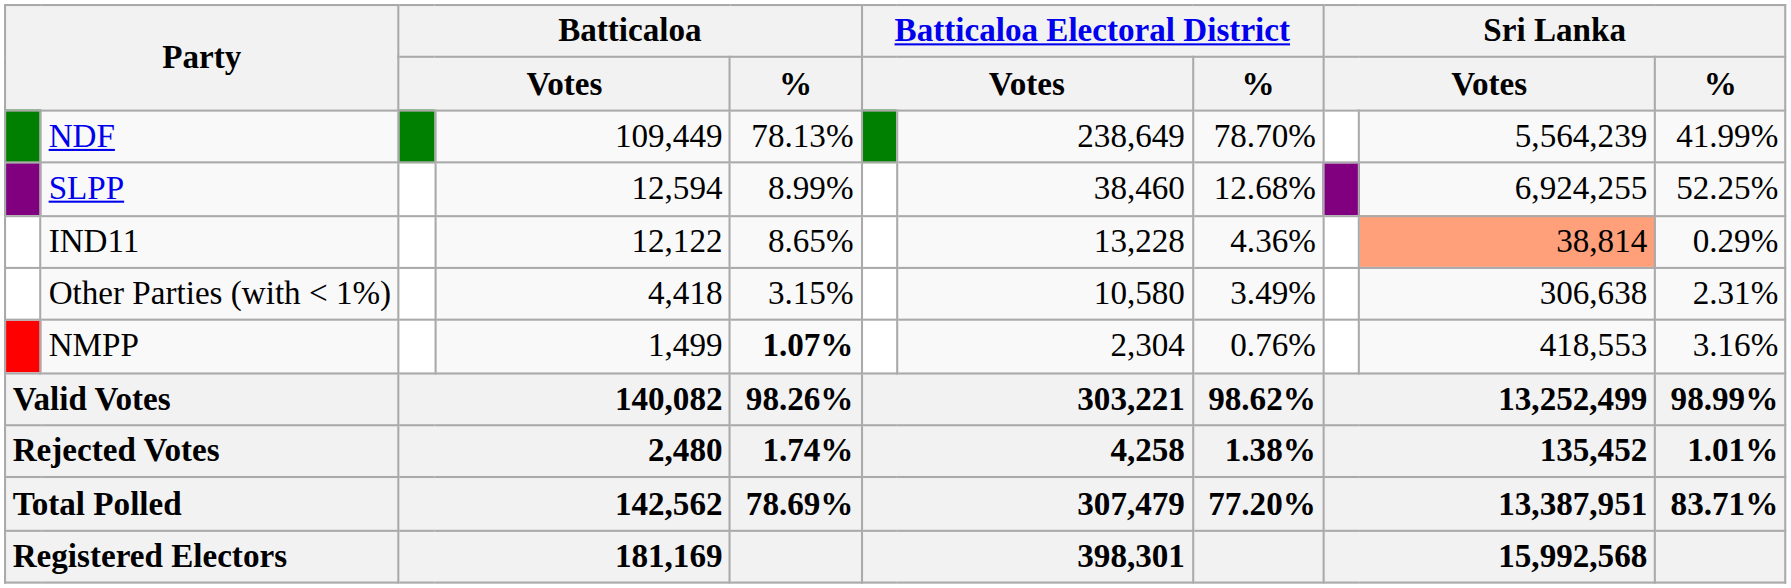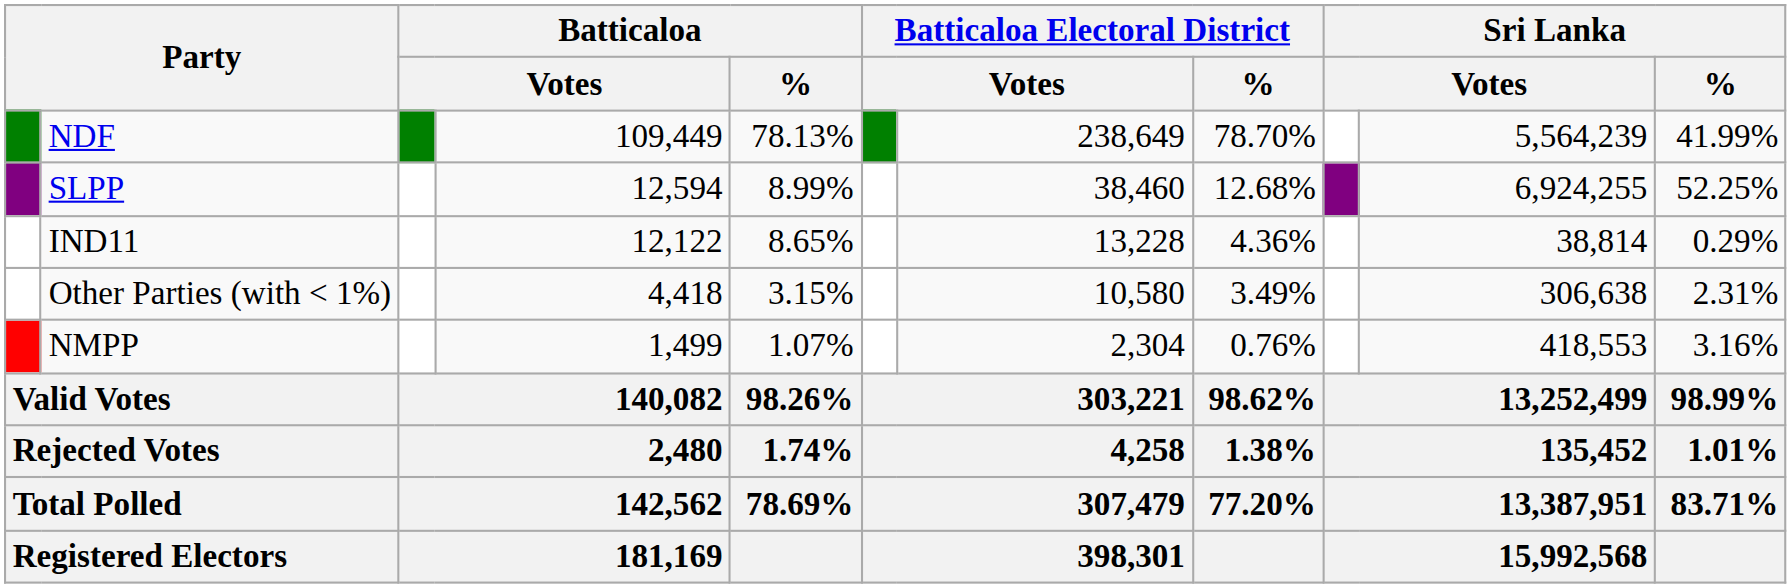(1602, 240) lightsalmon background -> (1602, 240) no background
(808, 345) bold -> (811, 345) normal
